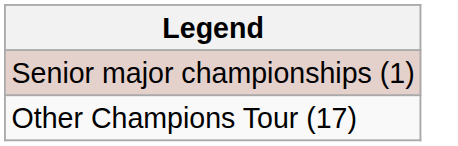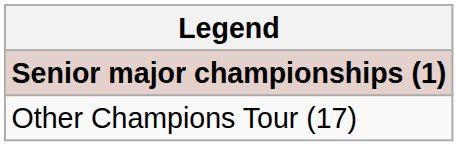(213, 73) normal -> (229, 73) bold
